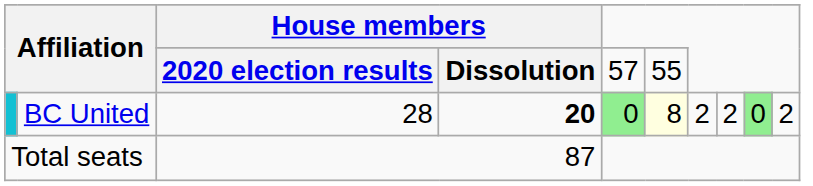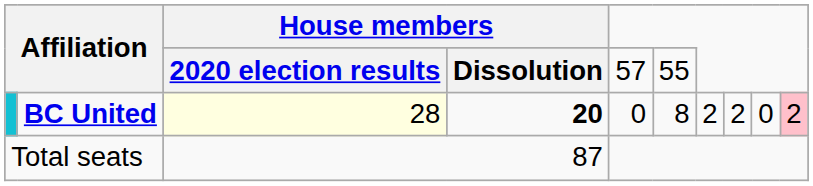(87, 113) normal -> (90, 113) bold
(417, 113) no background -> (425, 113) lightyellow background
(631, 113) lightgreen background -> (638, 113) no background
(674, 113) lightyellow background -> (682, 113) no background
(758, 113) lightgreen background -> (766, 113) no background
(786, 113) no background -> (794, 113) pink background
